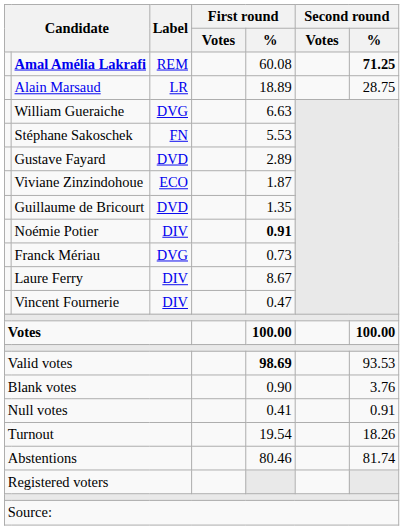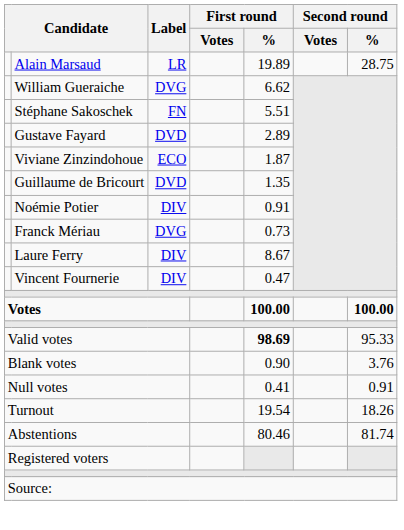- row: (80, 64)
(275, 88) 18.89 -> (274, 64) 19.89
(279, 111) 6.63 -> (277, 88) 6.62
(279, 135) 5.53 -> (277, 111) 5.51
(279, 230) bold -> (277, 207) normal
(379, 363) 93.53 -> (377, 339) 95.33
